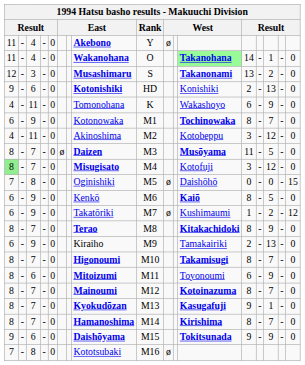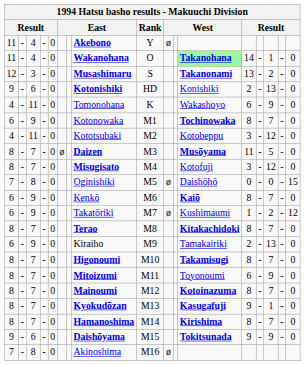(97, 136) Akinoshima -> (97, 136) Kototsubaki
(11, 167) lightgreen background -> (11, 167) no background
(271, 197) 5 -> (271, 197) 7
(271, 228) 9 -> (271, 228) 7
(33, 275) 6 -> (33, 275) 7
(97, 352) Kototsubaki -> (97, 352) Akinoshima
